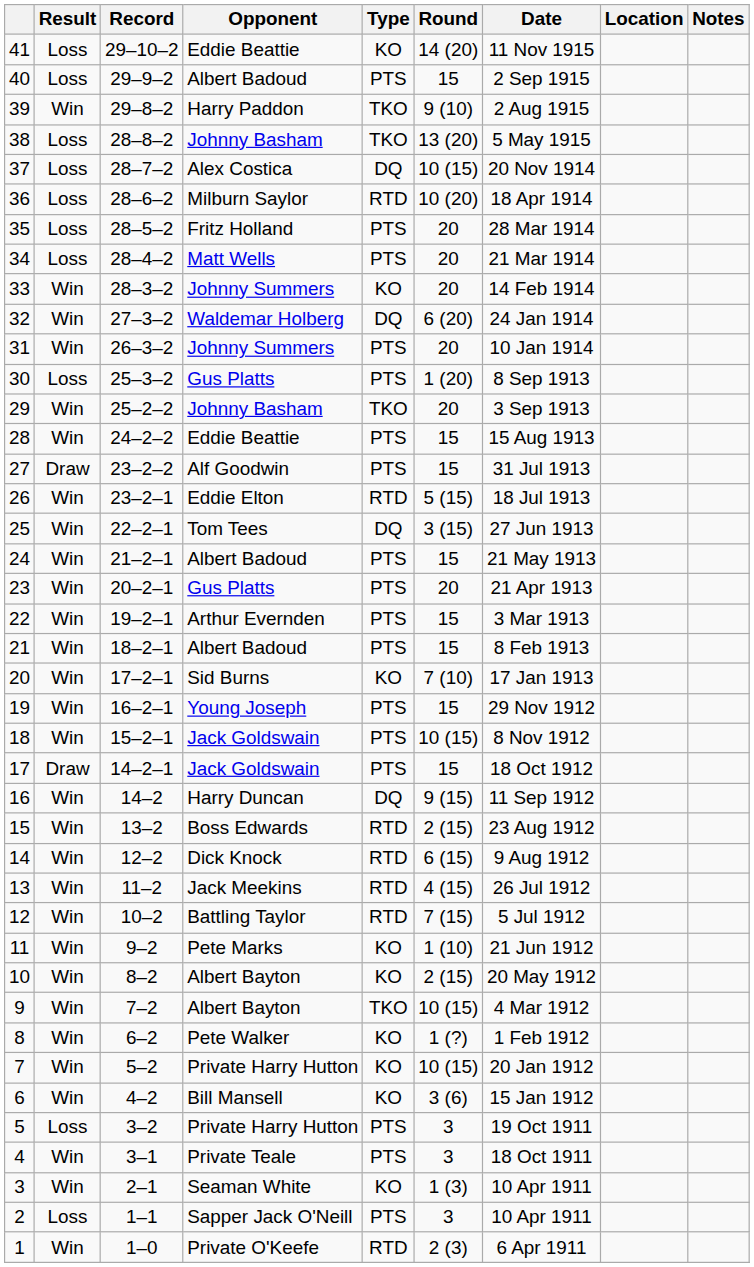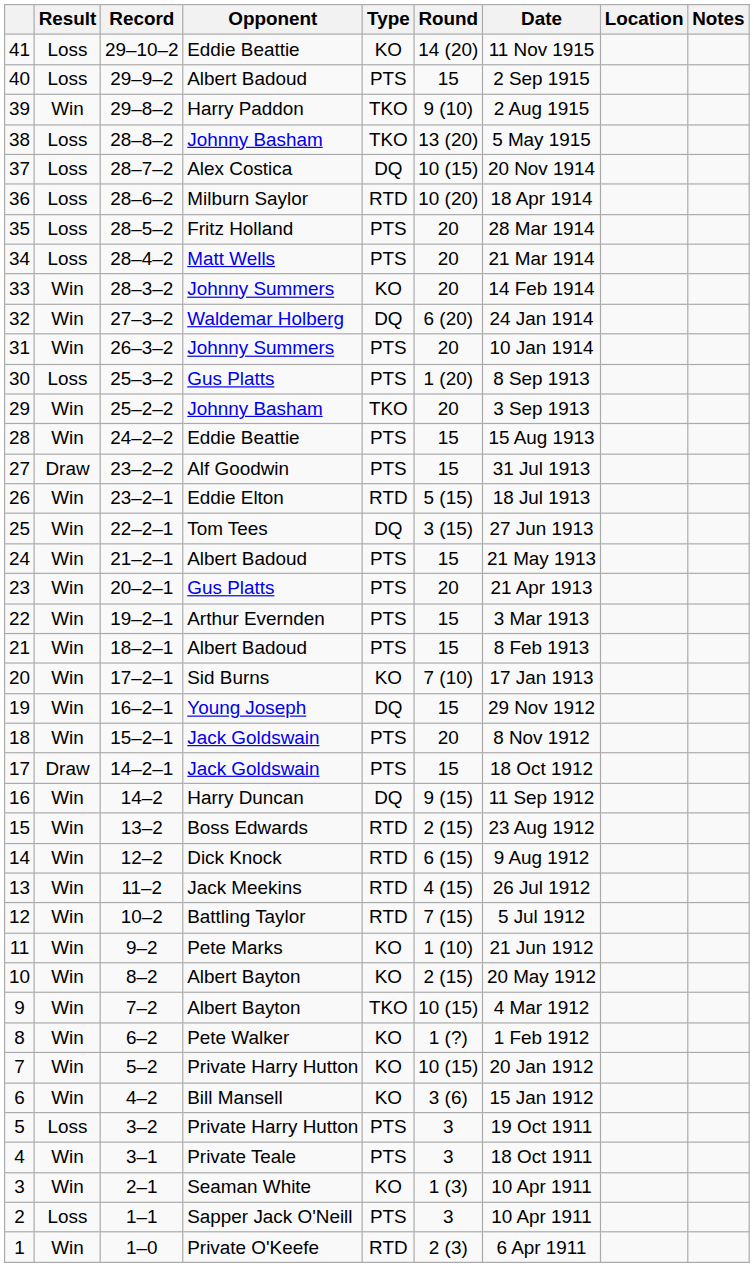(388, 708) PTS -> (388, 708) DQ
(448, 738) 10 (15) -> (448, 738) 20
